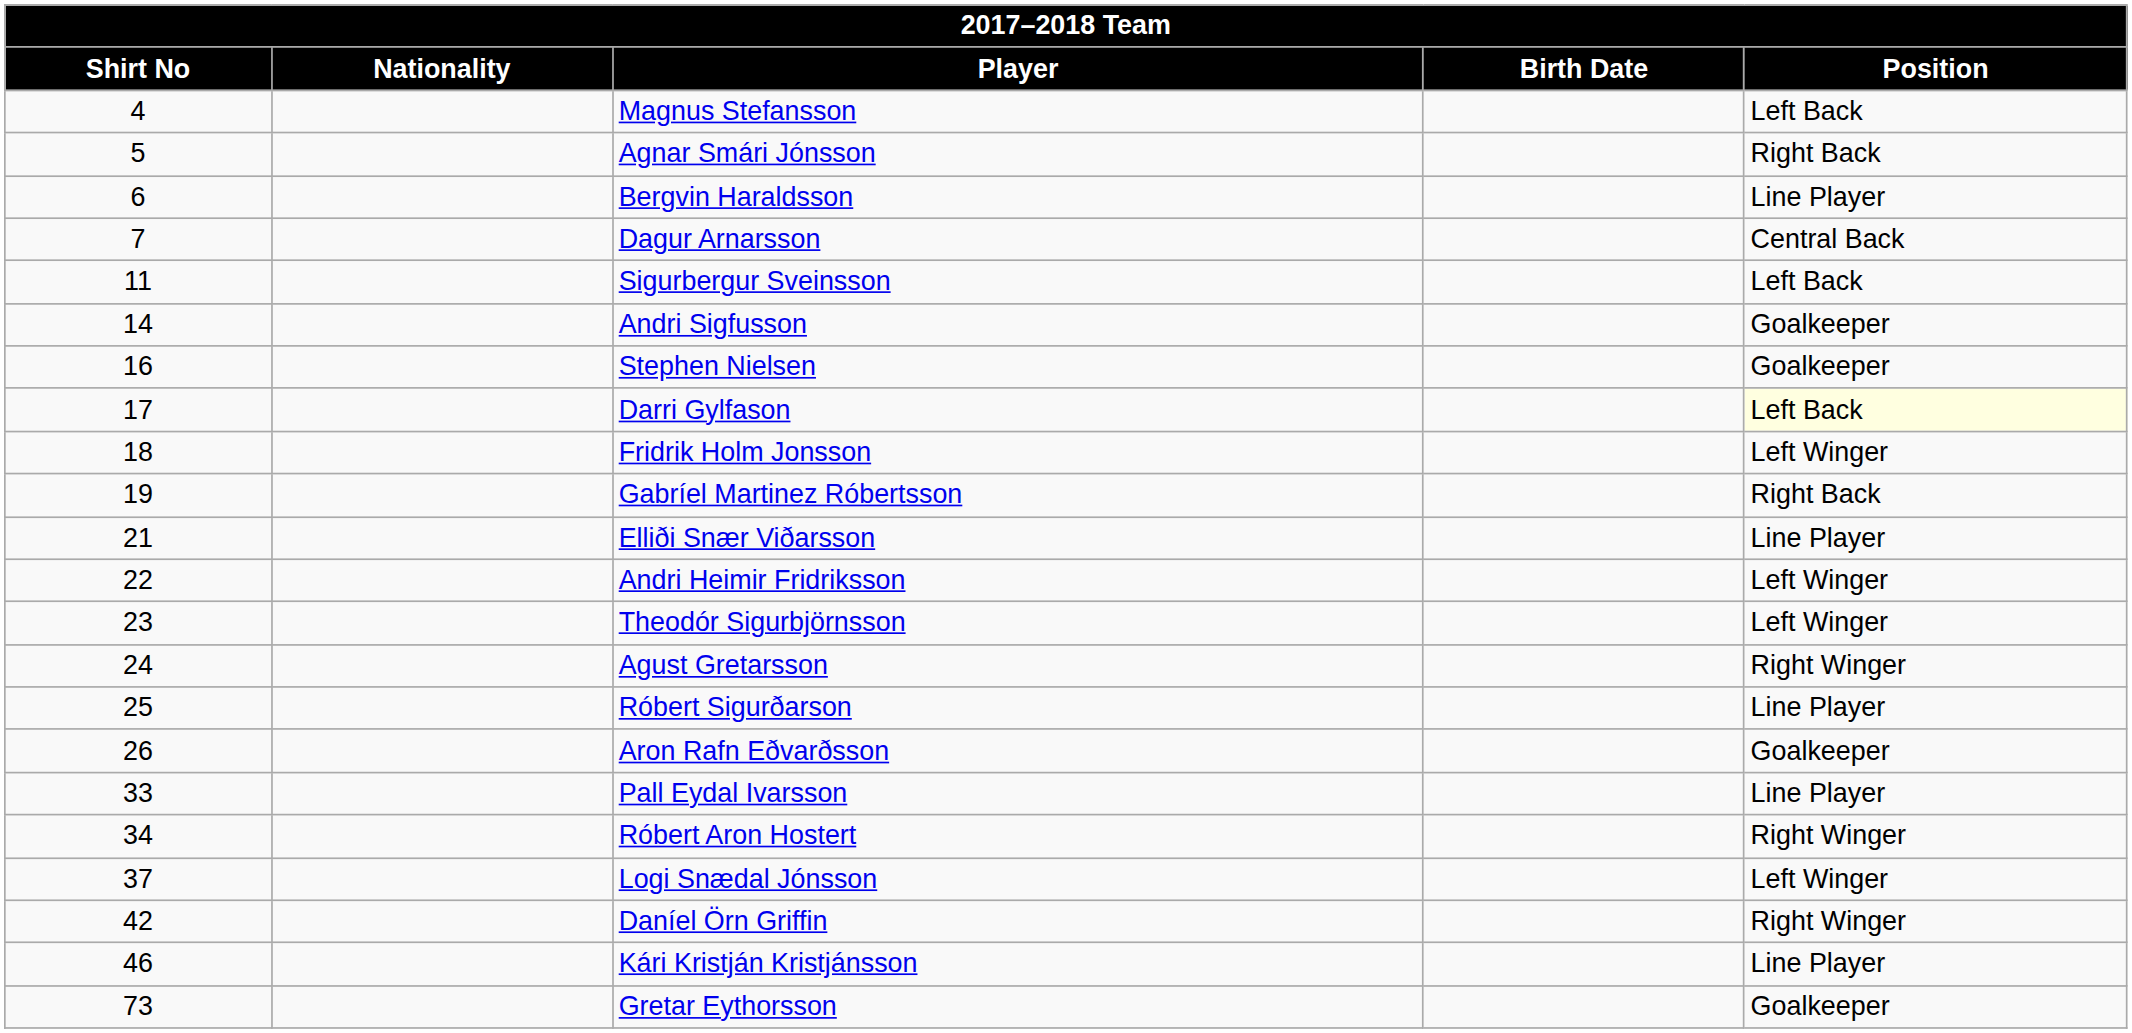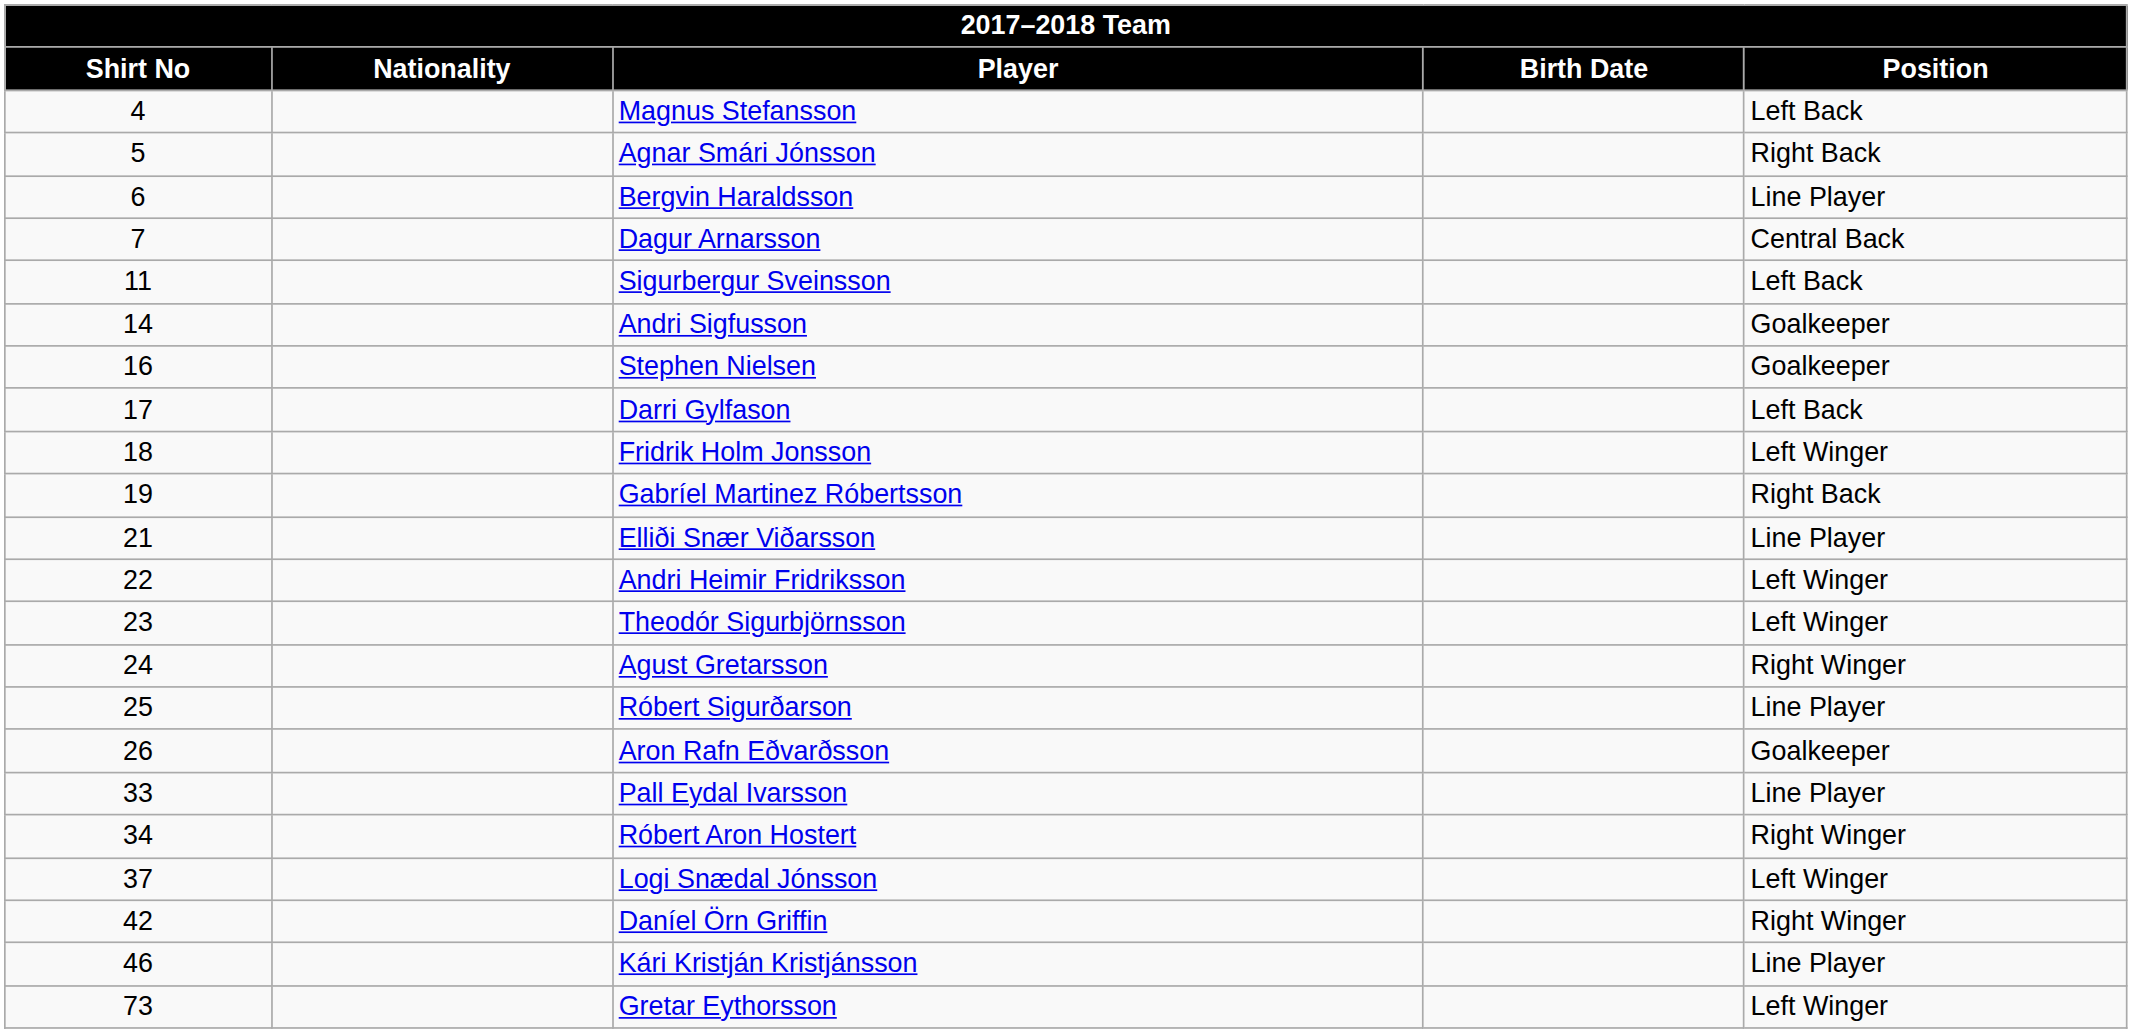(1807, 409) lightyellow background -> (1807, 409) no background
(1820, 1006) Goalkeeper -> (1819, 1006) Left Winger
